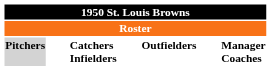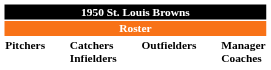(25, 45) lightgrey background -> (25, 45) no background
